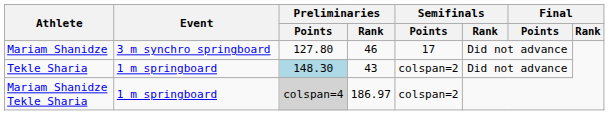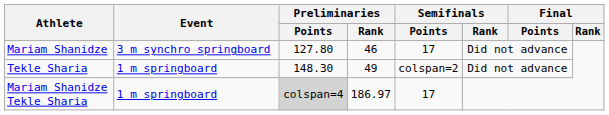(313, 68) lightblue background -> (313, 68) no background
(371, 68) 43 -> (371, 68) 49
(428, 94) colspan=2 -> (428, 94) 17
